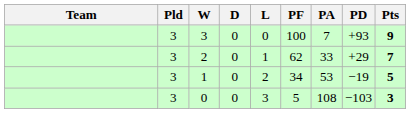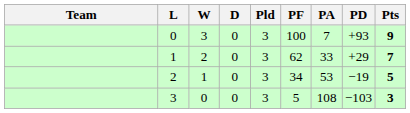columns swapped: (173, 14) <-> (265, 14)
